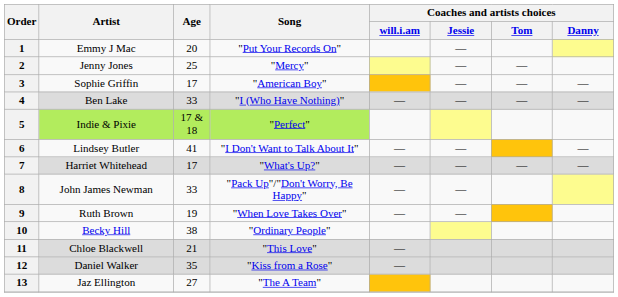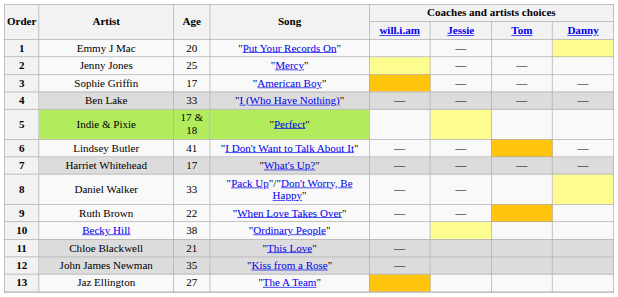(106, 189) John James Newman -> (106, 189) Daniel Walker
(192, 213) 19 -> (192, 213) 22
(106, 265) Daniel Walker -> (106, 265) John James Newman
